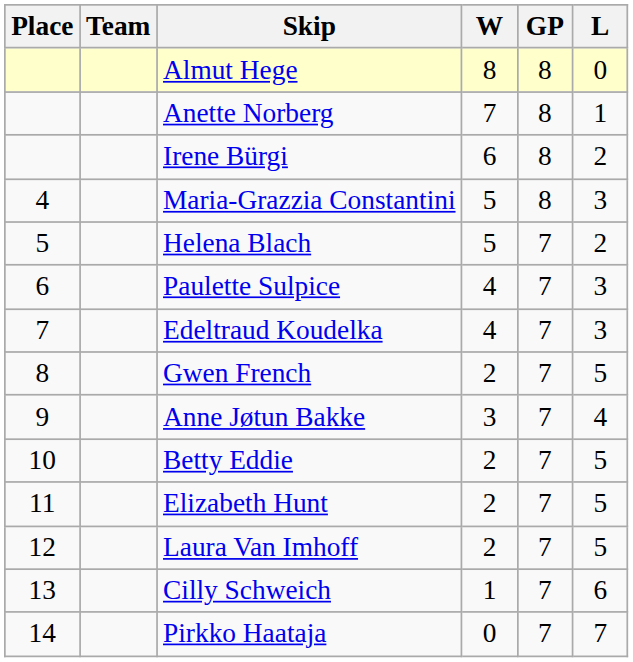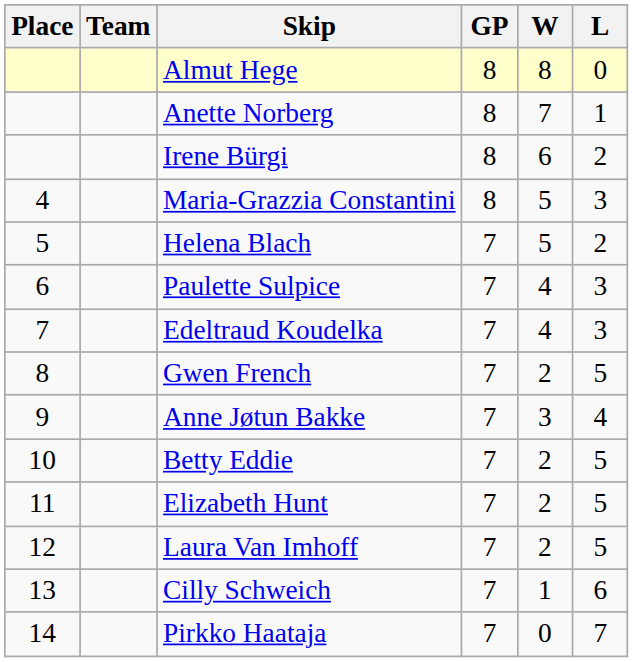columns swapped: (545, 26) <-> (490, 26)
